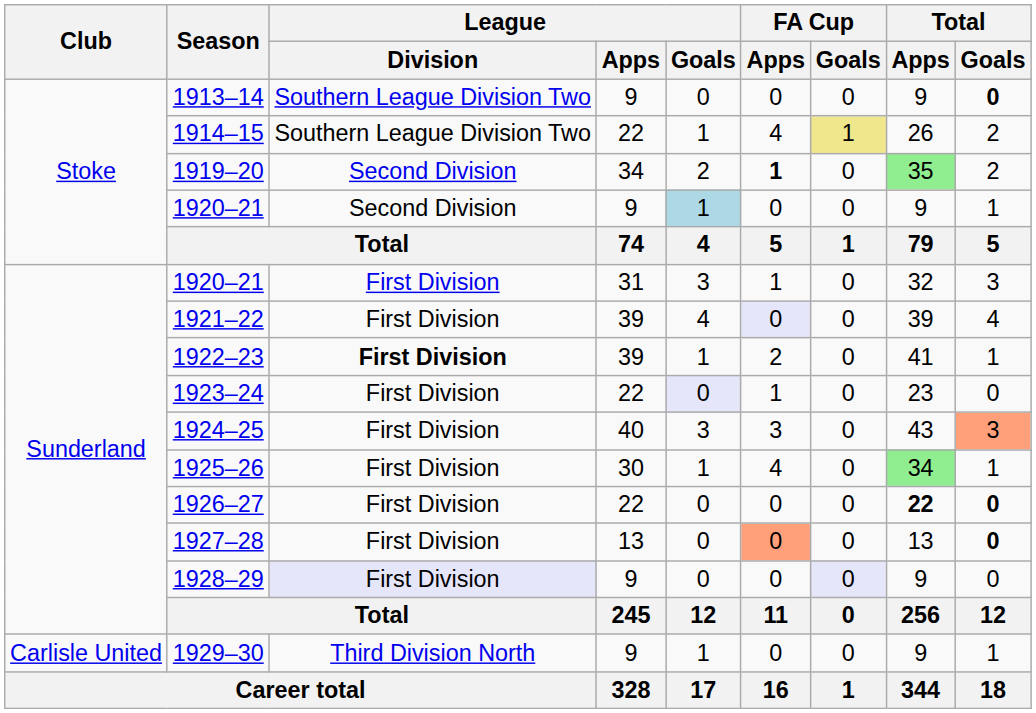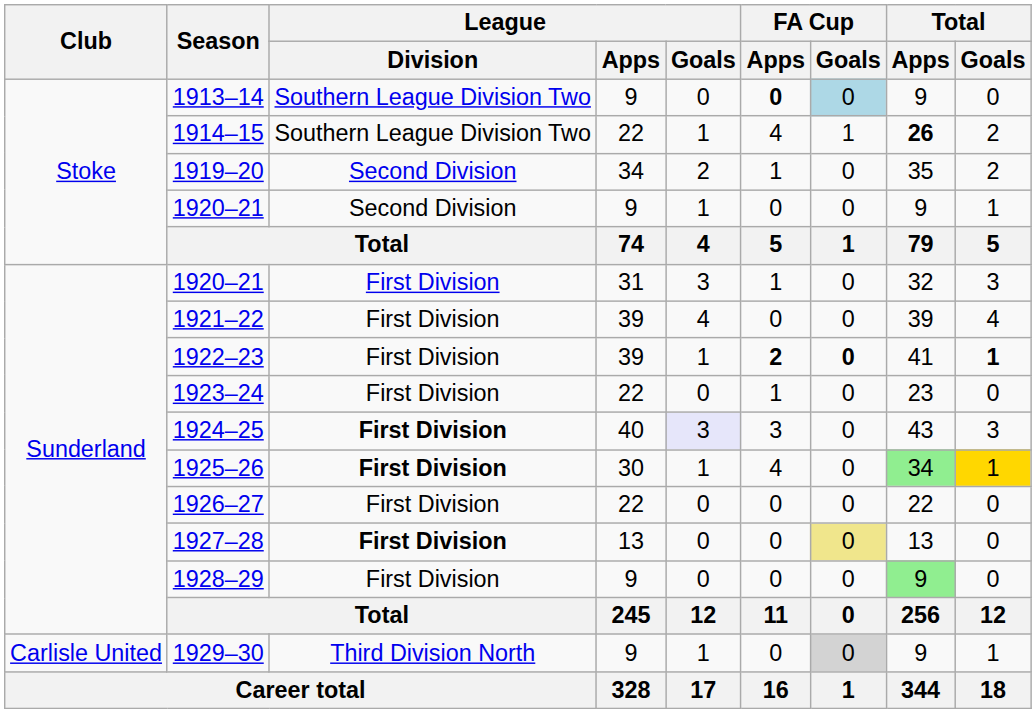(776, 97) normal -> (776, 97) bold
(848, 97) no background -> (848, 97) lightblue background
(993, 97) bold -> (993, 97) normal
(848, 134) khaki background -> (848, 134) no background
(921, 134) normal -> (921, 134) bold
(776, 171) bold -> (776, 171) normal
(921, 171) lightgreen background -> (921, 171) no background
(703, 208) lightblue background -> (703, 208) no background
(776, 319) lavender background -> (776, 319) no background
(433, 356) bold -> (433, 356) normal
(776, 356) normal -> (776, 356) bold
(848, 356) normal -> (848, 356) bold
(993, 356) normal -> (993, 356) bold
(703, 393) lavender background -> (703, 393) no background
(433, 430) normal -> (433, 430) bold
(703, 430) no background -> (703, 430) lavender background
(993, 430) lightsalmon background -> (993, 430) no background
(433, 467) normal -> (433, 467) bold
(993, 467) no background -> (993, 467) gold background
(921, 504) bold -> (921, 504) normal
(993, 504) bold -> (993, 504) normal
(433, 541) normal -> (433, 541) bold
(776, 541) lightsalmon background -> (776, 541) no background
(848, 541) no background -> (848, 541) khaki background
(993, 541) bold -> (993, 541) normal
(433, 578) lavender background -> (433, 578) no background
(848, 578) lavender background -> (848, 578) no background
(921, 578) no background -> (921, 578) lightgreen background
(848, 652) no background -> (848, 652) lightgrey background
